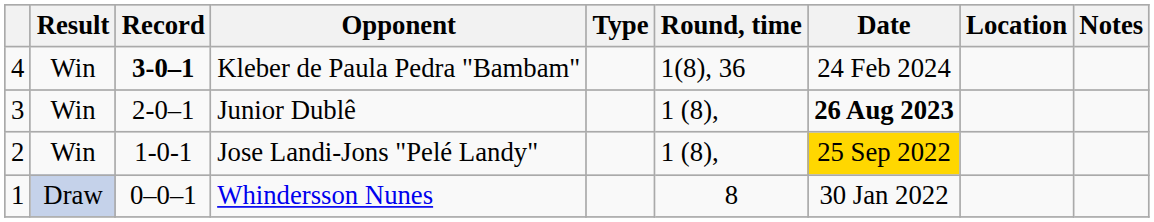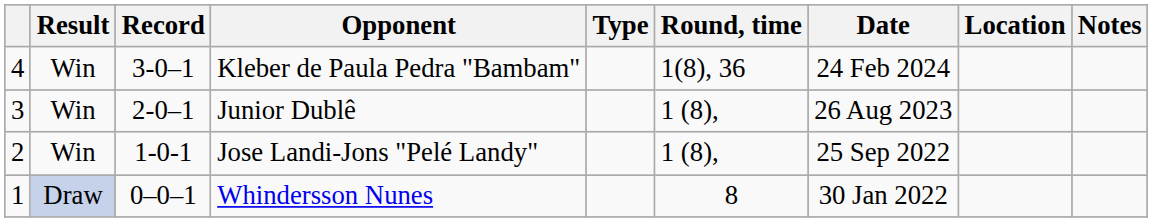(163, 68) bold -> (163, 68) normal
(884, 110) bold -> (883, 110) normal
(884, 152) gold background -> (883, 152) no background
